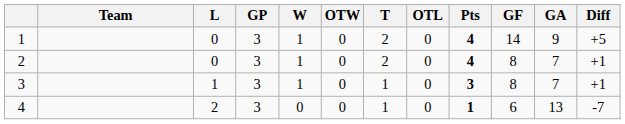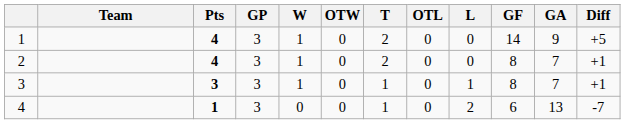columns swapped: (470, 15) <-> (215, 15)
